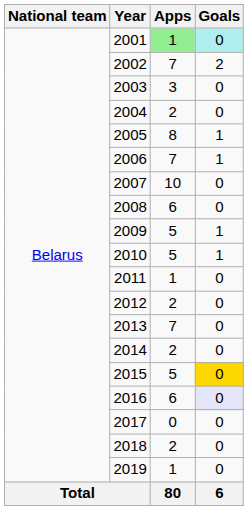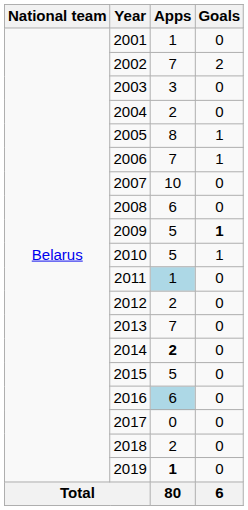(173, 40) lightgreen background -> (173, 40) no background
(219, 40) paleturquoise background -> (219, 40) no background
(219, 231) normal -> (219, 231) bold
(173, 278) no background -> (173, 278) lightblue background
(173, 350) normal -> (173, 350) bold
(219, 374) gold background -> (219, 374) no background
(173, 398) no background -> (173, 398) lightblue background
(219, 398) lavender background -> (219, 398) no background
(173, 469) normal -> (173, 469) bold
